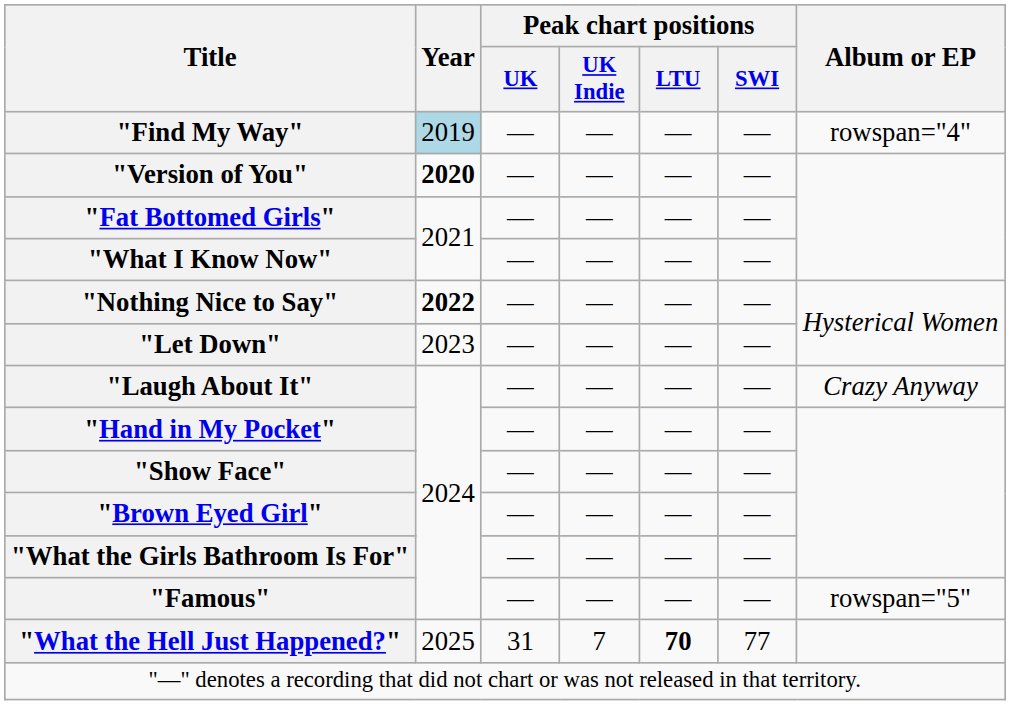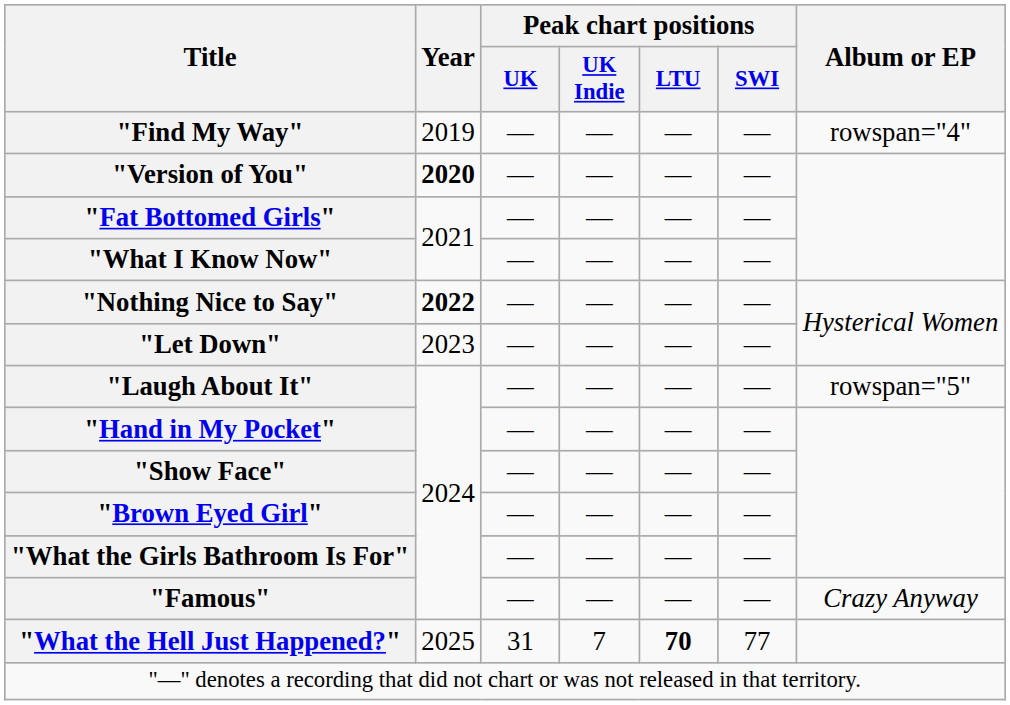(448, 132) lightblue background -> (448, 132) no background
(900, 386) Crazy Anyway -> (900, 386) rowspan="5"
(900, 598) rowspan="5" -> (900, 598) Crazy Anyway
